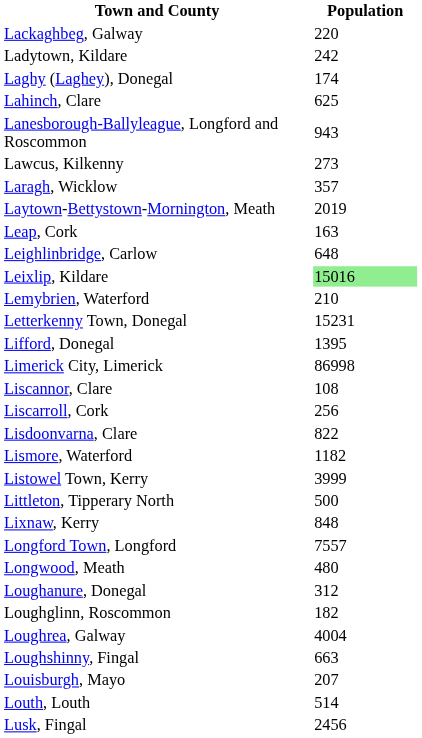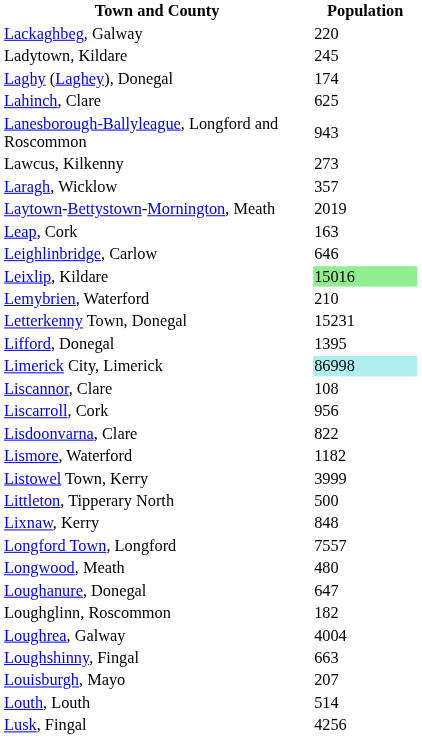(326, 56) 242 -> (326, 56) 245
(326, 253) 648 -> (326, 253) 646
(335, 366) no background -> (335, 366) paleturquoise background
(326, 411) 256 -> (326, 411) 956
(326, 590) 312 -> (326, 590) 647
(330, 725) 2456 -> (330, 725) 4256
